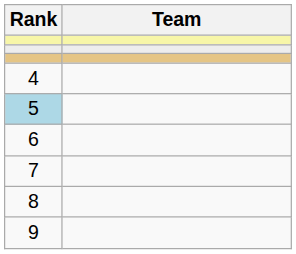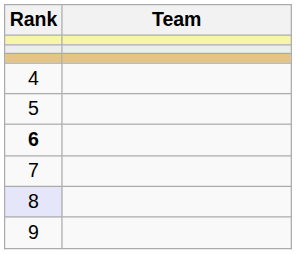(34, 108) lightblue background -> (34, 108) no background
(34, 139) normal -> (34, 139) bold
(34, 201) no background -> (34, 201) lavender background
